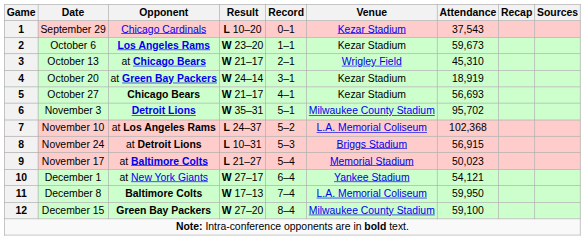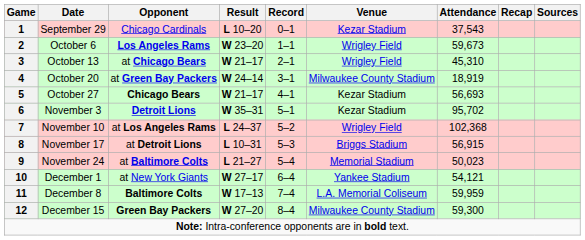(372, 45) Kezar Stadium -> (372, 45) Wrigley Field
(372, 78) Kezar Stadium -> (372, 78) Milwaukee County Stadium
(372, 111) Milwaukee County Stadium -> (372, 111) Kezar Stadium
(372, 128) L.A. Memorial Coliseum -> (372, 128) Wrigley Field
(73, 144) November 24 -> (73, 144) November 17
(73, 161) November 17 -> (73, 161) November 24
(468, 194) 59,950 -> (468, 194) 59,959
(468, 210) 59,100 -> (468, 210) 59,300
